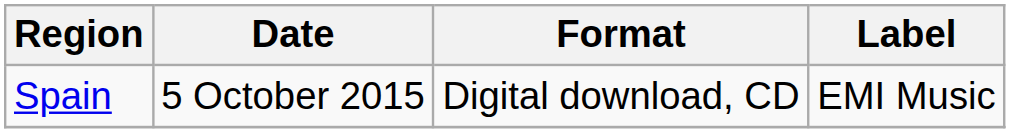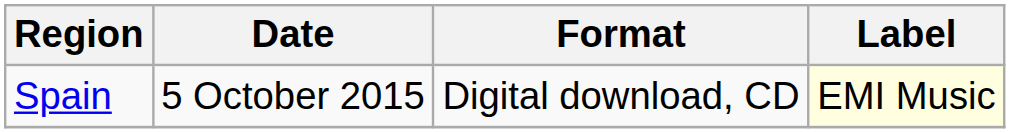(906, 95) no background -> (906, 95) lightyellow background
